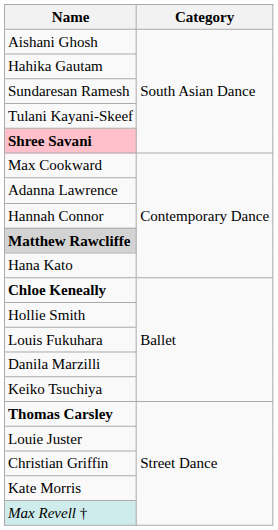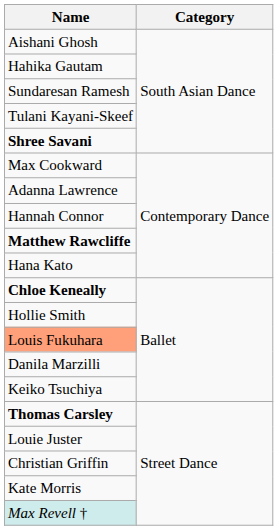(50, 141) pink background -> (50, 141) no background
(69, 240) lightgrey background -> (69, 240) no background
(55, 339) no background -> (55, 339) lightsalmon background
